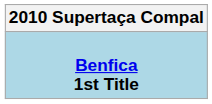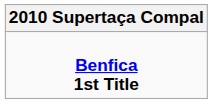(106, 74) lightblue background -> (106, 74) no background
